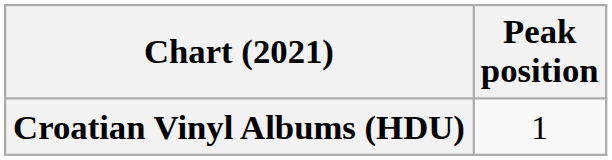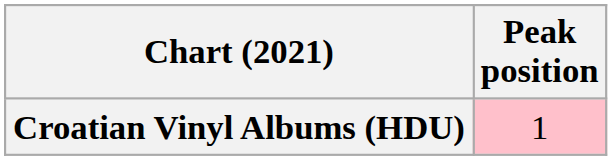(540, 126) no background -> (540, 126) pink background
